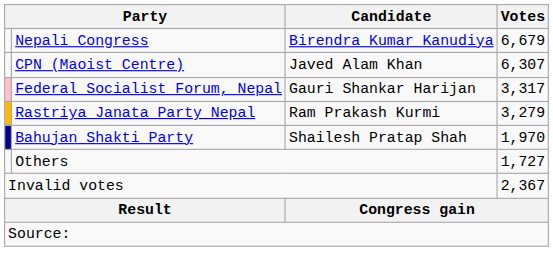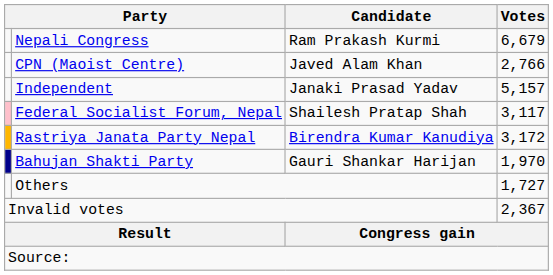(391, 41) Birendra Kumar Kanudiya -> (365, 41) Ram Prakash Kurmi
(523, 65) 6,307 -> (523, 65) 2,766
+ row: (64, 89)
(382, 89) Gauri Shankar Harijan -> (378, 113) Shailesh Pratap Shah
(523, 89) 3,317 -> (523, 113) 3,117
(365, 113) Ram Prakash Kurmi -> (391, 137) Birendra Kumar Kanudiya
(523, 113) 3,279 -> (523, 137) 3,172
(378, 137) Shailesh Pratap Shah -> (382, 162) Gauri Shankar Harijan
